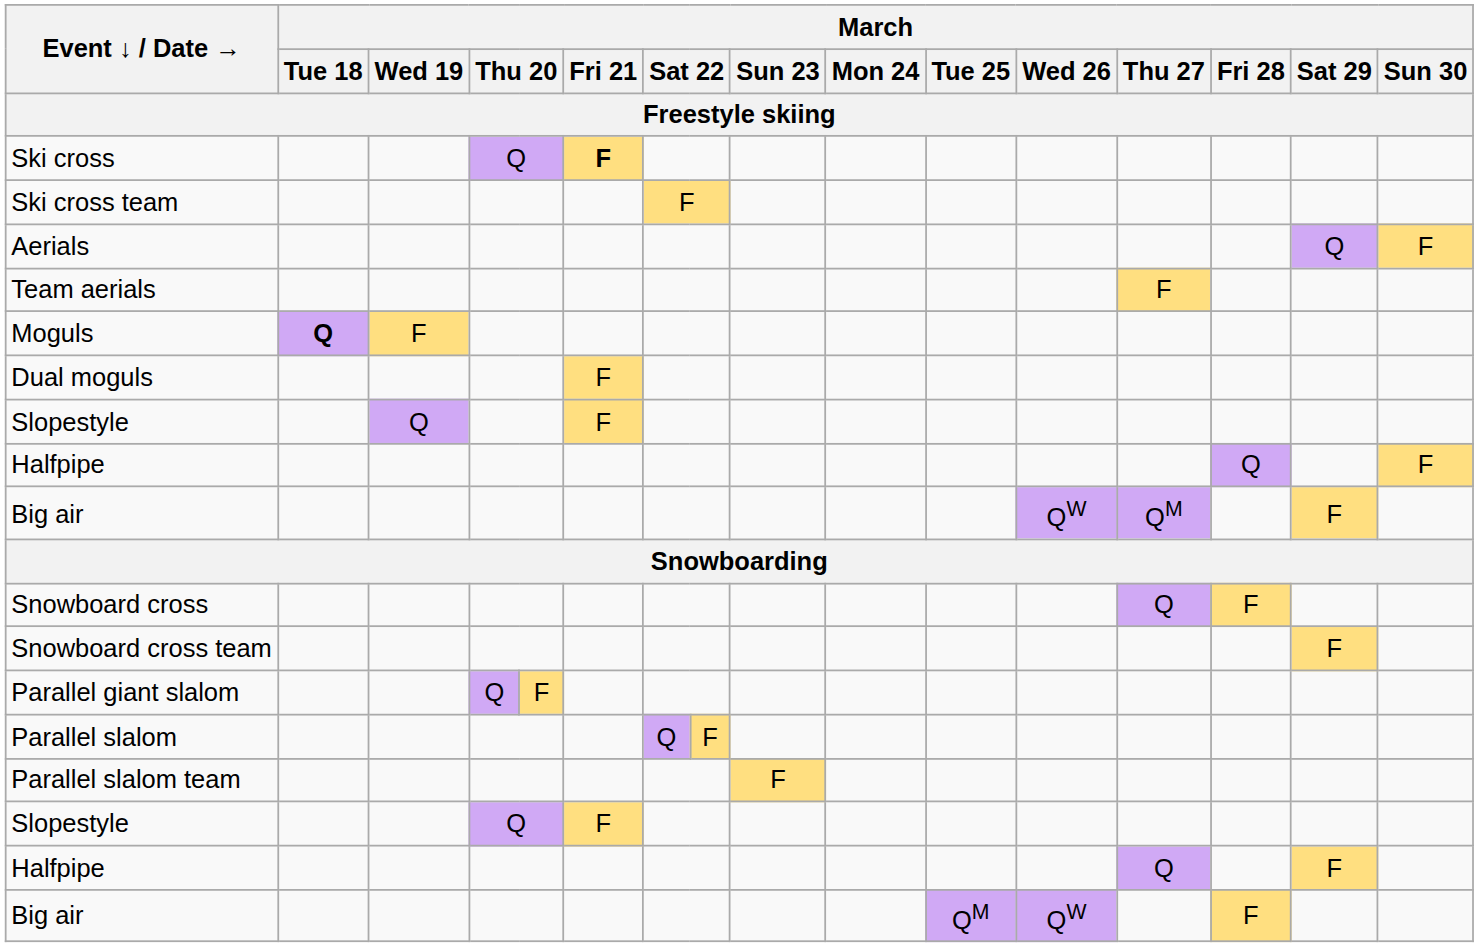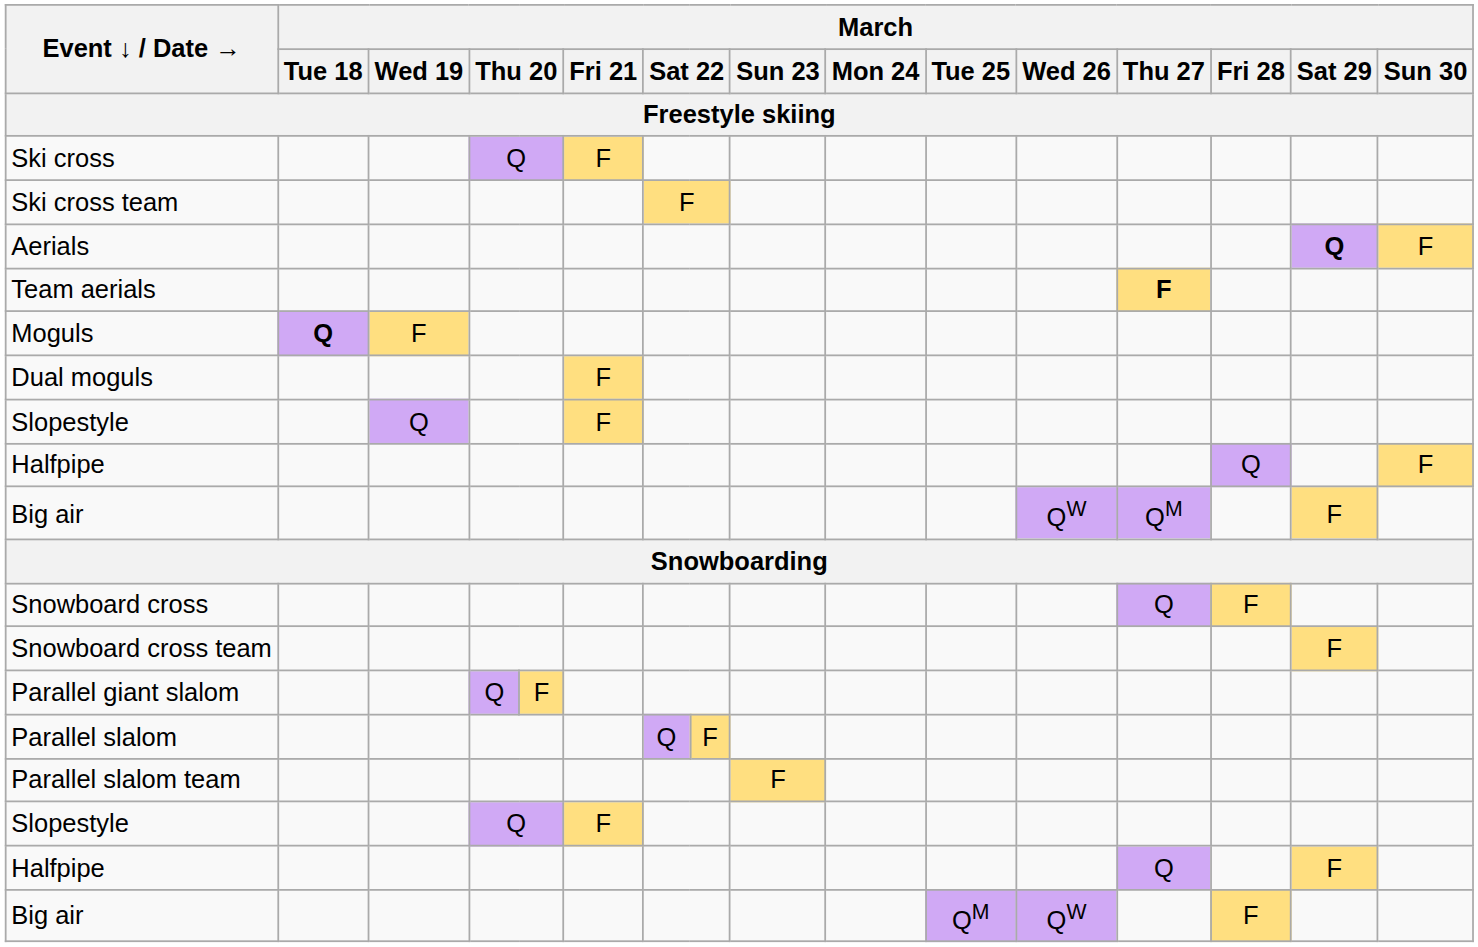(603, 159) bold -> (603, 159) normal
(1334, 246) normal -> (1334, 246) bold
(1164, 290) normal -> (1164, 290) bold
